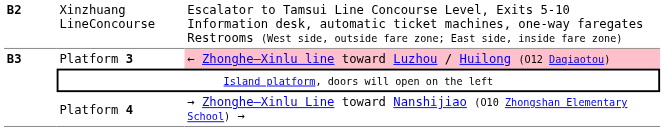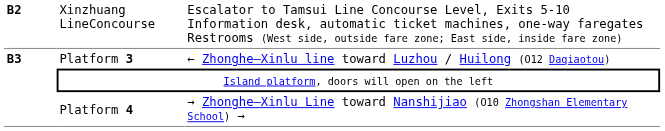(399, 59) pink background -> (399, 59) no background
